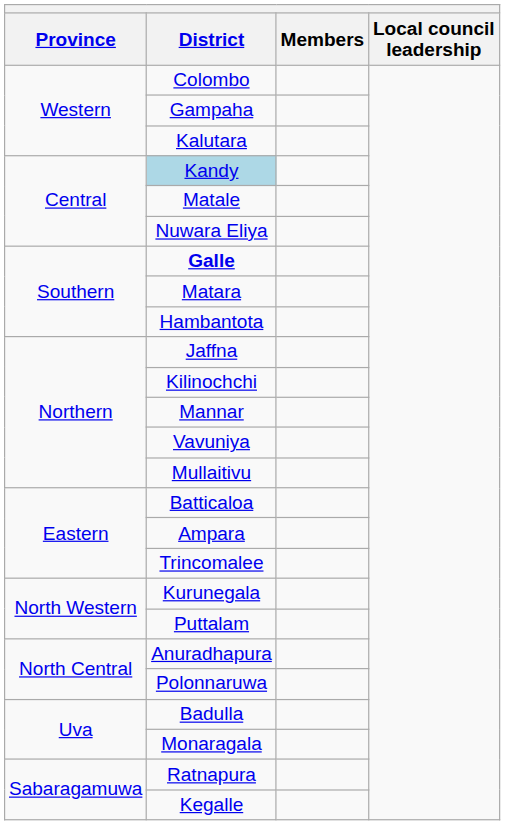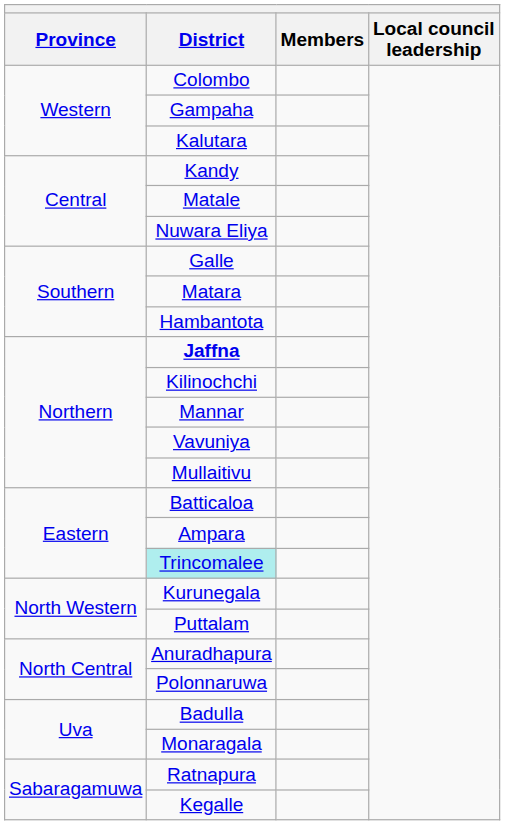(211, 170) lightblue background -> (211, 170) no background
(211, 261) bold -> (211, 261) normal
(211, 351) normal -> (211, 351) bold
(211, 563) no background -> (211, 563) paleturquoise background
